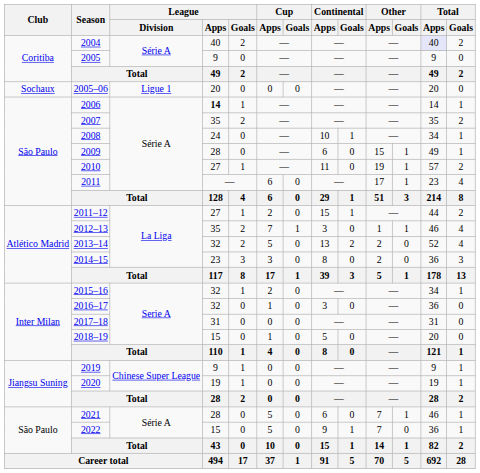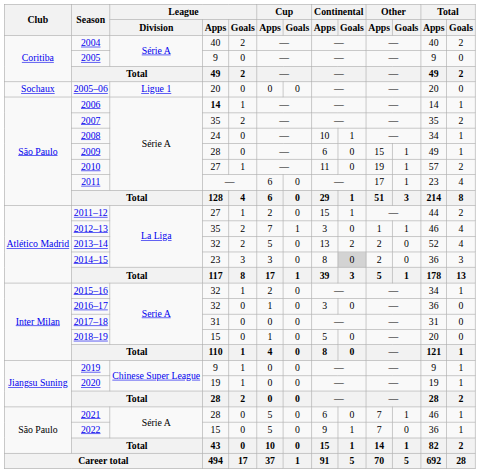(434, 43) lavender background -> (434, 43) no background
(352, 259) no background -> (352, 259) lightgrey background
